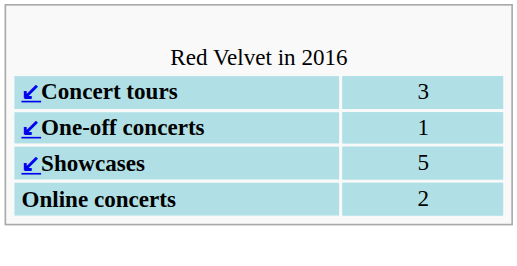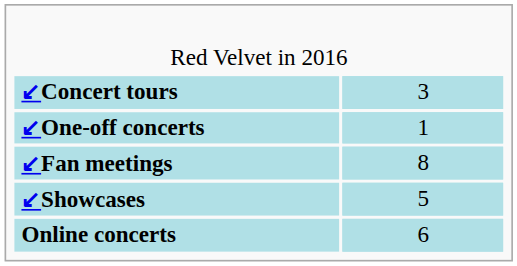+ row: (97, 163)
(423, 198) 2 -> (423, 234) 6
